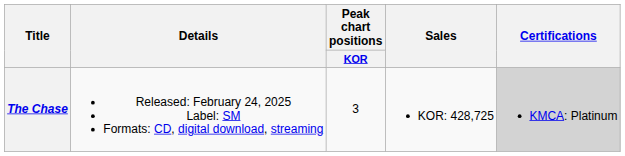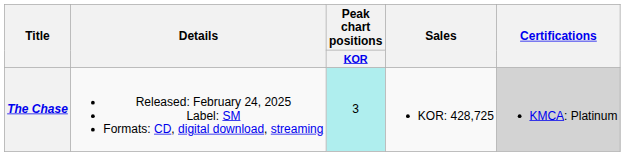(356, 109) no background -> (356, 109) paleturquoise background
